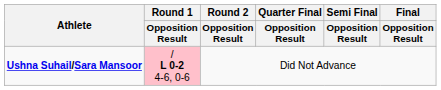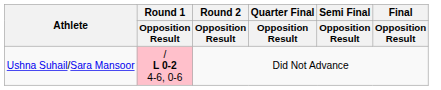(74, 66) bold -> (71, 66) normal
